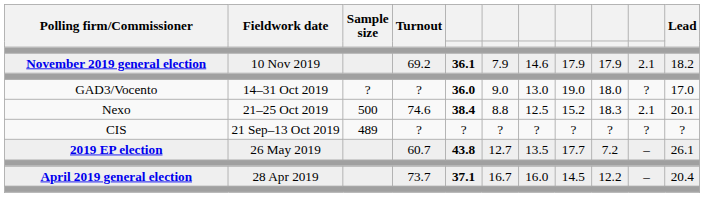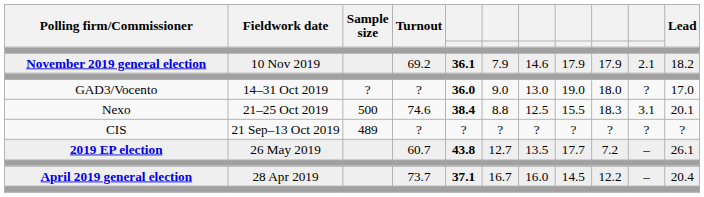(573, 109) 15.2 -> (573, 109) 15.5
(647, 109) 2.1 -> (647, 109) 3.1
